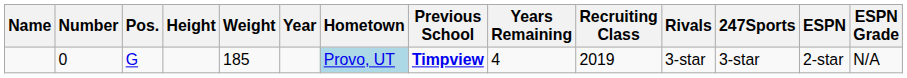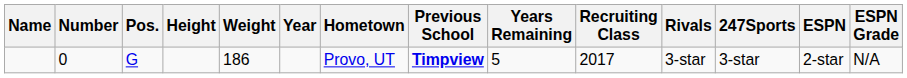(236, 60) 185 -> (236, 60) 186
(359, 60) lightblue background -> (359, 60) no background
(496, 60) 4 -> (496, 60) 5
(597, 60) 2019 -> (597, 60) 2017
